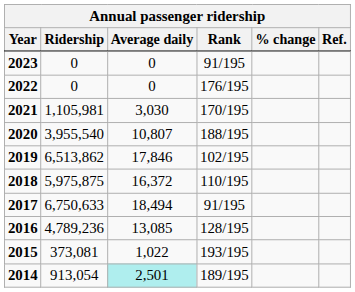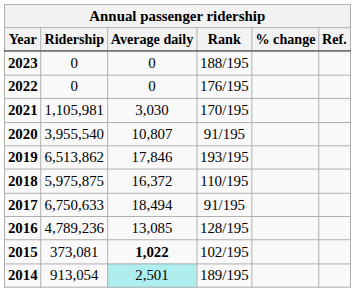(224, 63) 91/195 -> (224, 63) 188/195
(224, 134) 188/195 -> (224, 134) 91/195
(224, 157) 102/195 -> (224, 157) 193/195
(152, 251) normal -> (152, 251) bold
(224, 251) 193/195 -> (224, 251) 102/195
